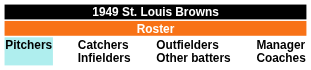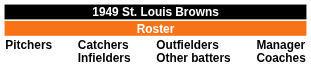(29, 45) paleturquoise background -> (29, 45) no background
